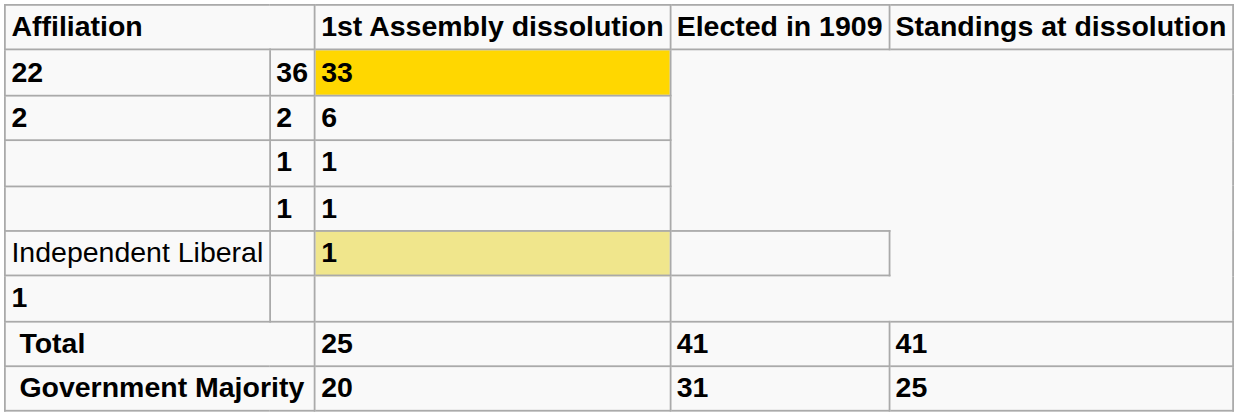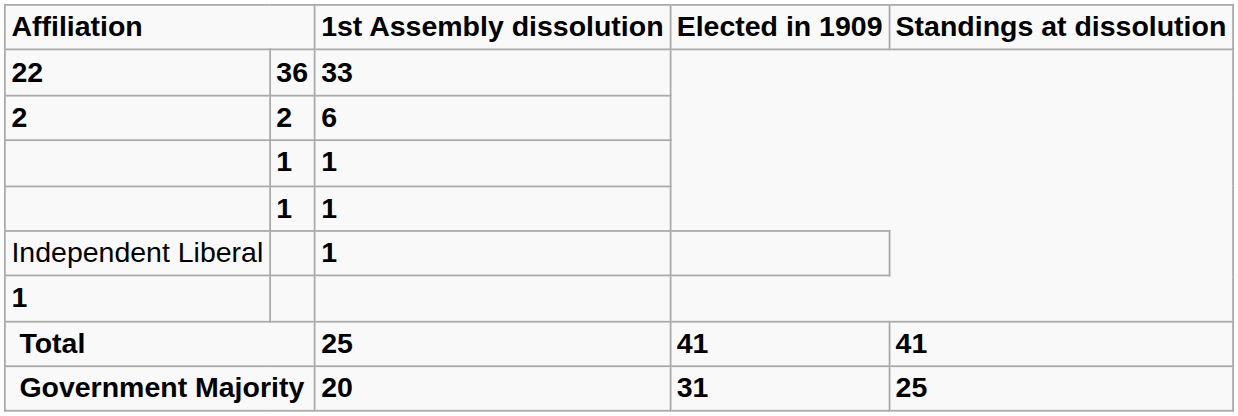(337, 72) gold background -> (337, 72) no background
(329, 252) khaki background -> (329, 252) no background
